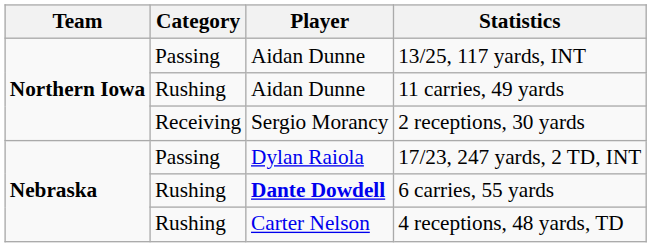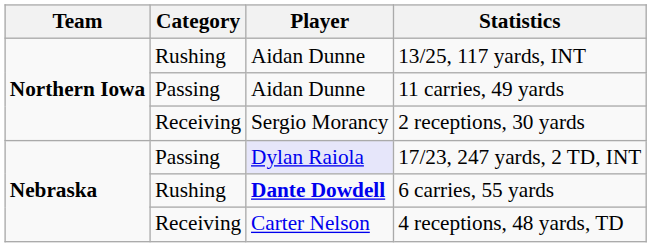(187, 55) Passing -> (190, 55) Rushing
(190, 89) Rushing -> (187, 89) Passing
(307, 156) no background -> (307, 156) lavender background
(190, 224) Rushing -> (198, 224) Receiving
